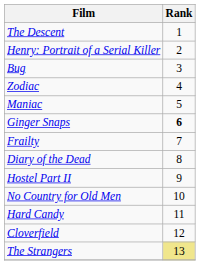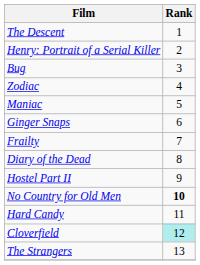(179, 123) bold -> (179, 123) normal
(179, 196) normal -> (179, 196) bold
(179, 232) no background -> (179, 232) paleturquoise background
(179, 251) khaki background -> (179, 251) no background
